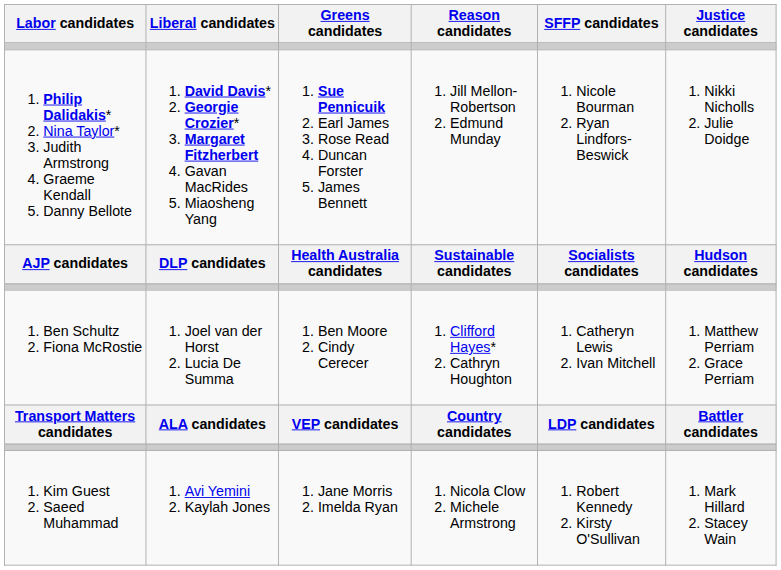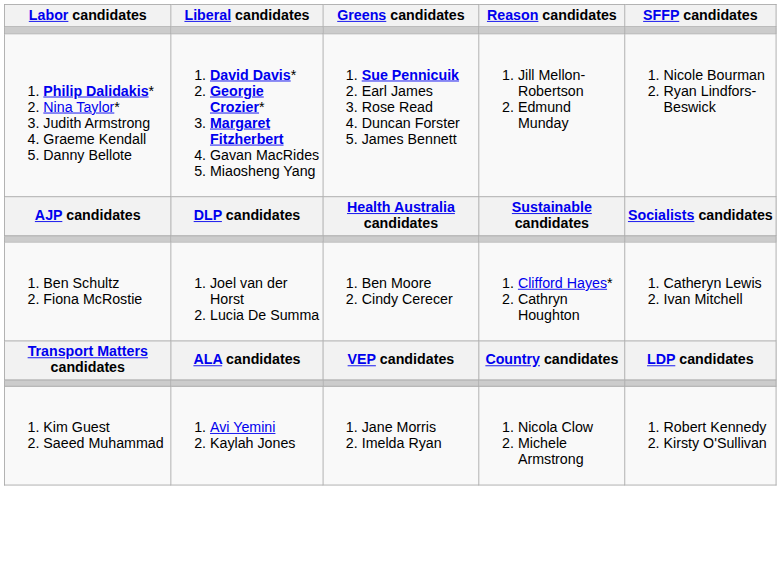- column: (721, 23)
